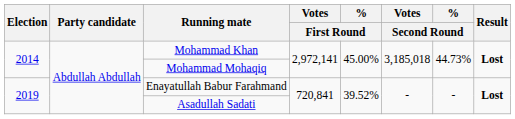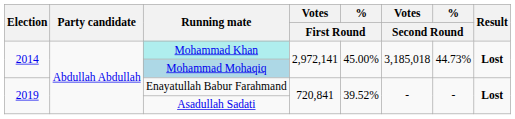(216, 50) no background -> (216, 50) paleturquoise background
(216, 68) no background -> (216, 68) lightblue background
